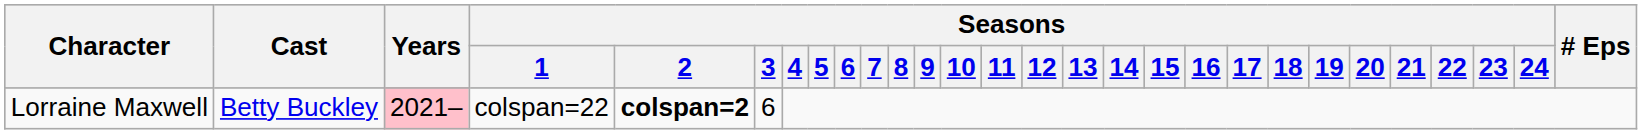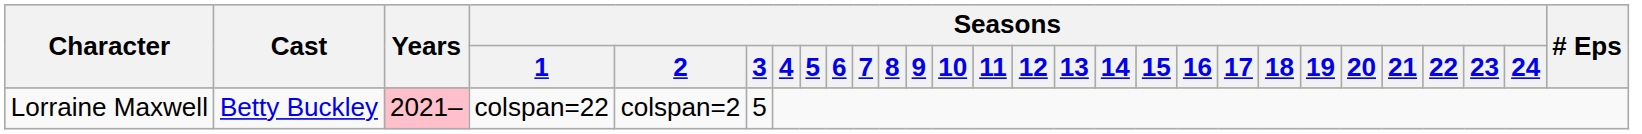(685, 107) bold -> (681, 107) normal
(768, 107) 6 -> (760, 107) 5
